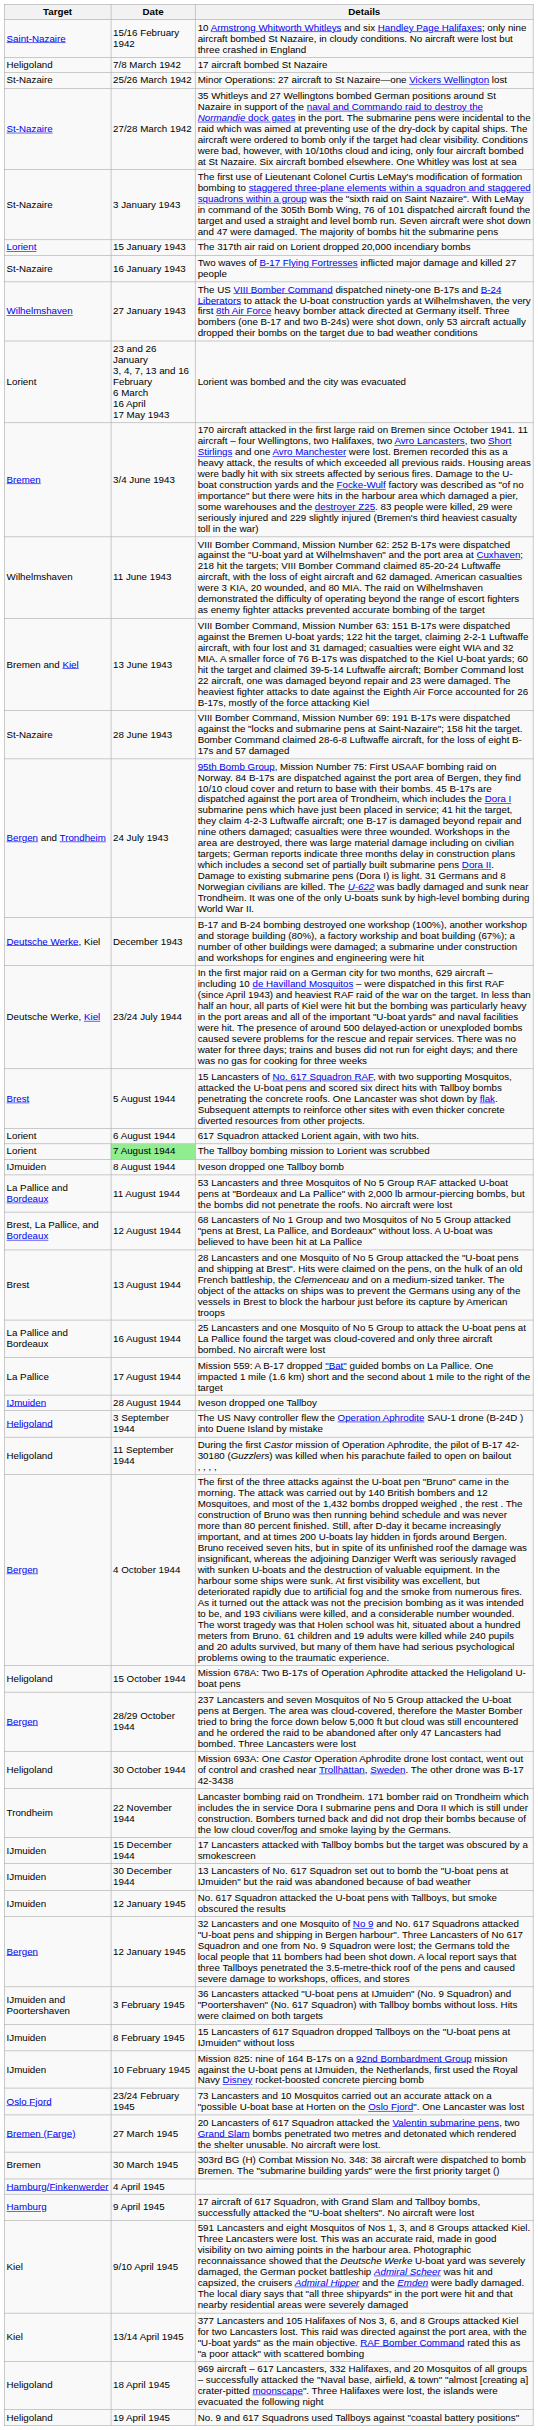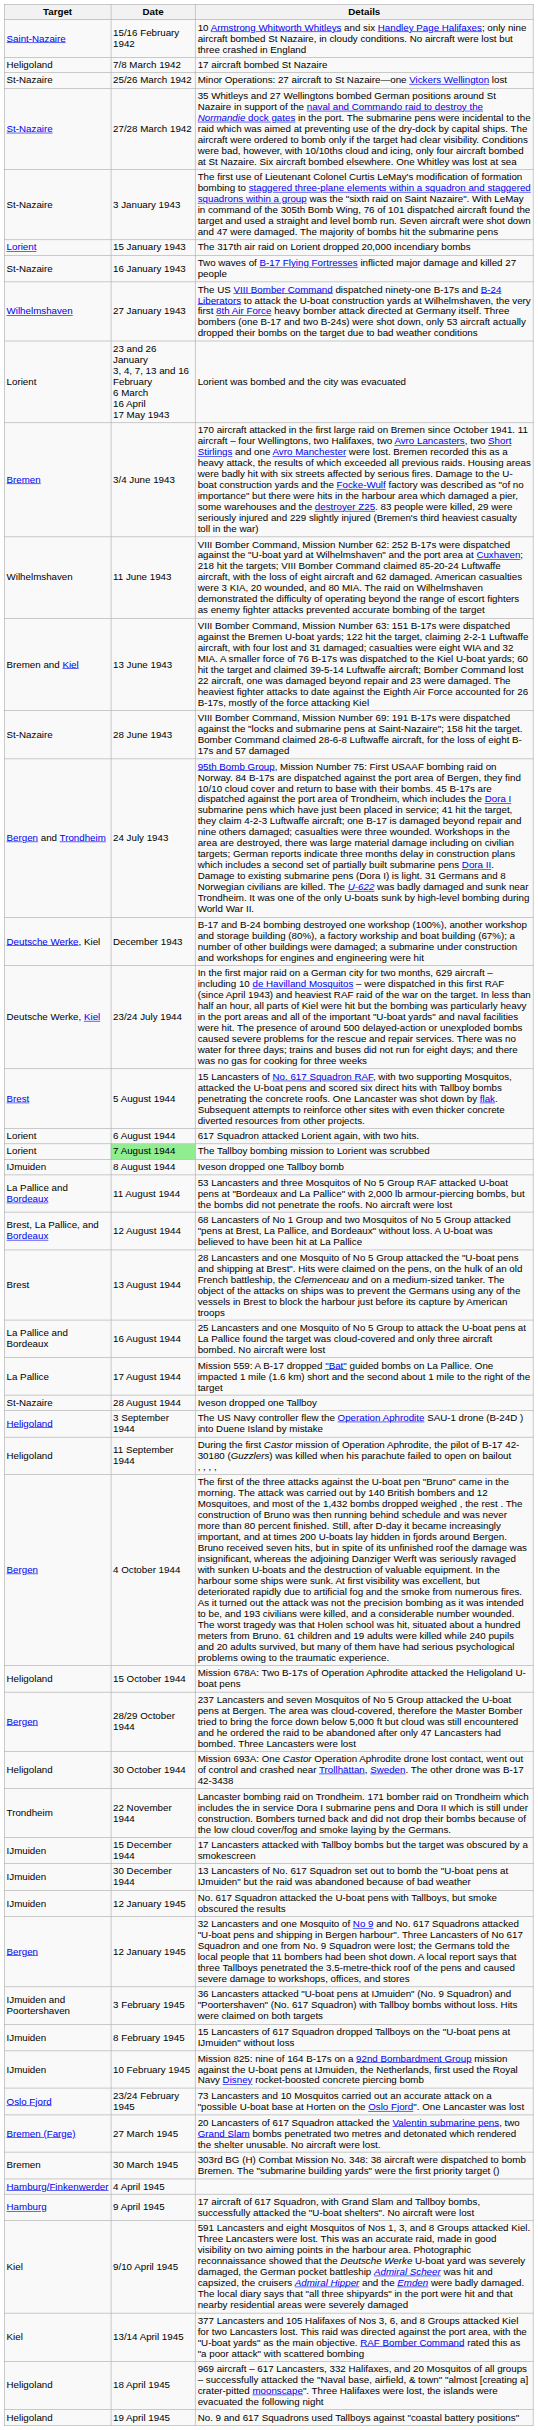(26, 1402) IJmuiden -> (30, 1402) St-Nazaire
